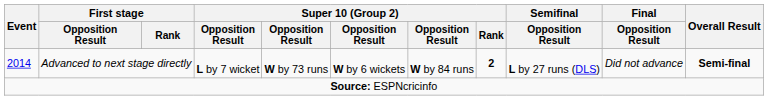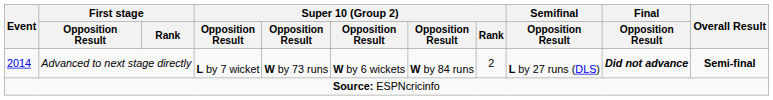(491, 64) bold -> (491, 64) normal
(644, 64) normal -> (647, 64) bold
